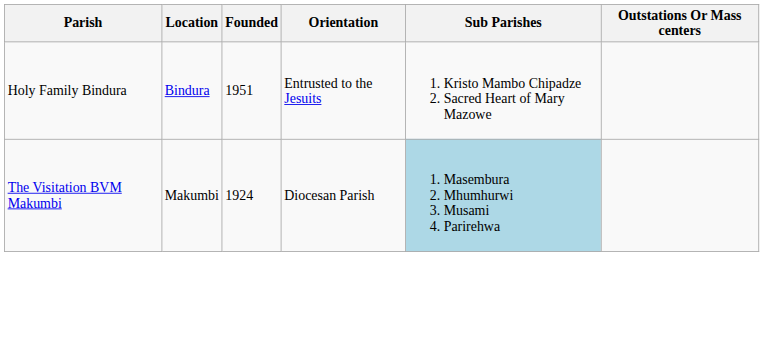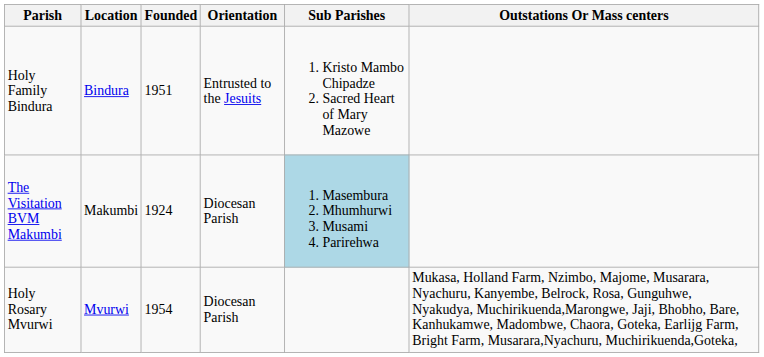+ row: (30, 309)
